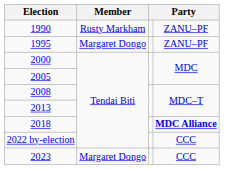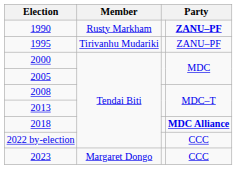(186, 28) normal -> (199, 28) bold
(113, 44) Margaret Dongo -> (119, 44) Tirivanhu Mudariki
